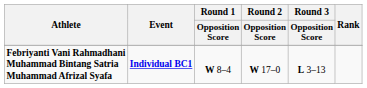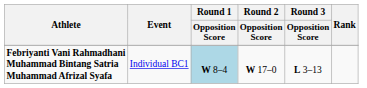(161, 65) bold -> (159, 65) normal
(218, 70) no background -> (214, 70) lightblue background
